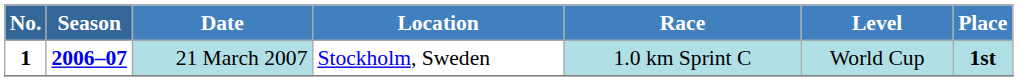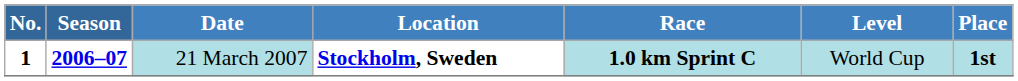(404, 58) normal -> (407, 58) bold
(682, 58) normal -> (682, 58) bold
